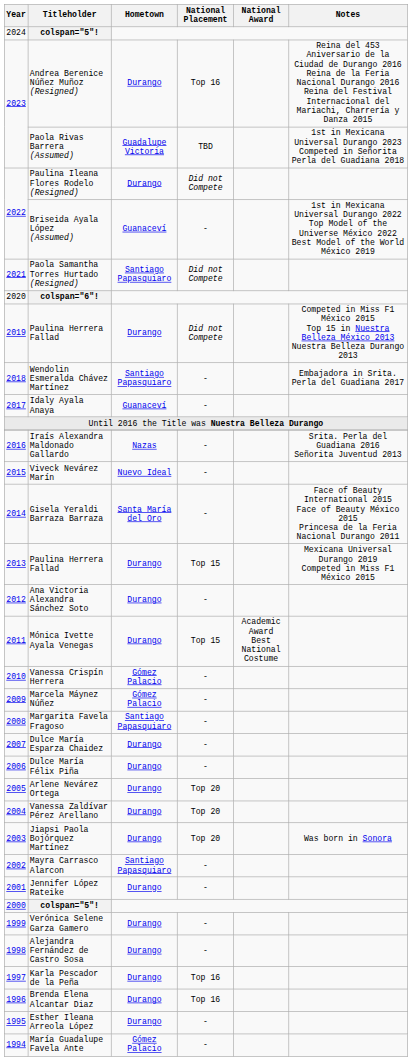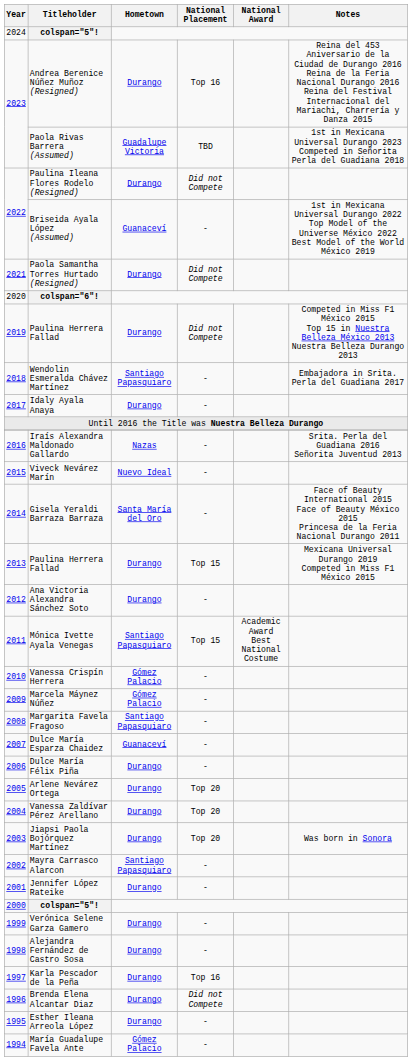(144, 275) Santiago Papasquiaro -> (144, 275) Durango
(144, 406) Guanaceví -> (144, 406) Durango
(144, 642) Durango -> (144, 642) Santiago Papasquiaro
(144, 745) Durango -> (144, 745) Guanaceví
(206, 1001) Top 16 -> (206, 1001) Did not Compete
